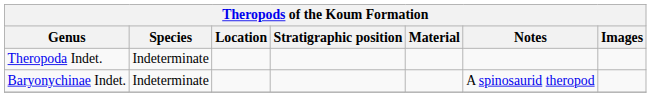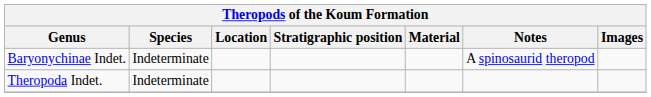rows swapped: (67, 80) <-> (55, 59)
